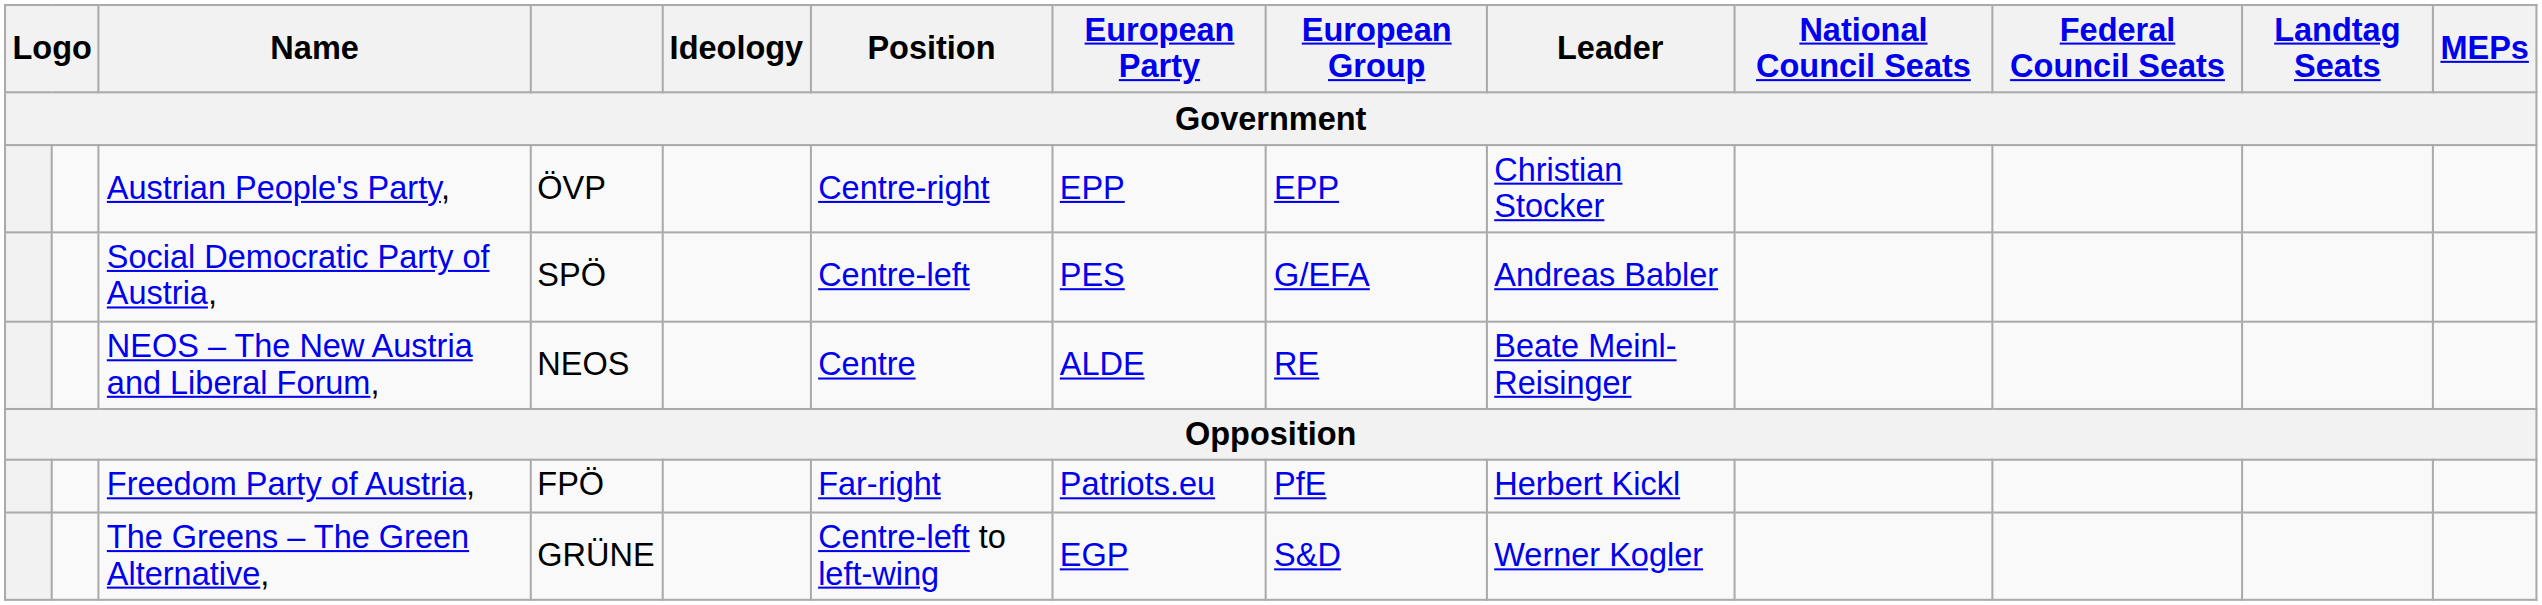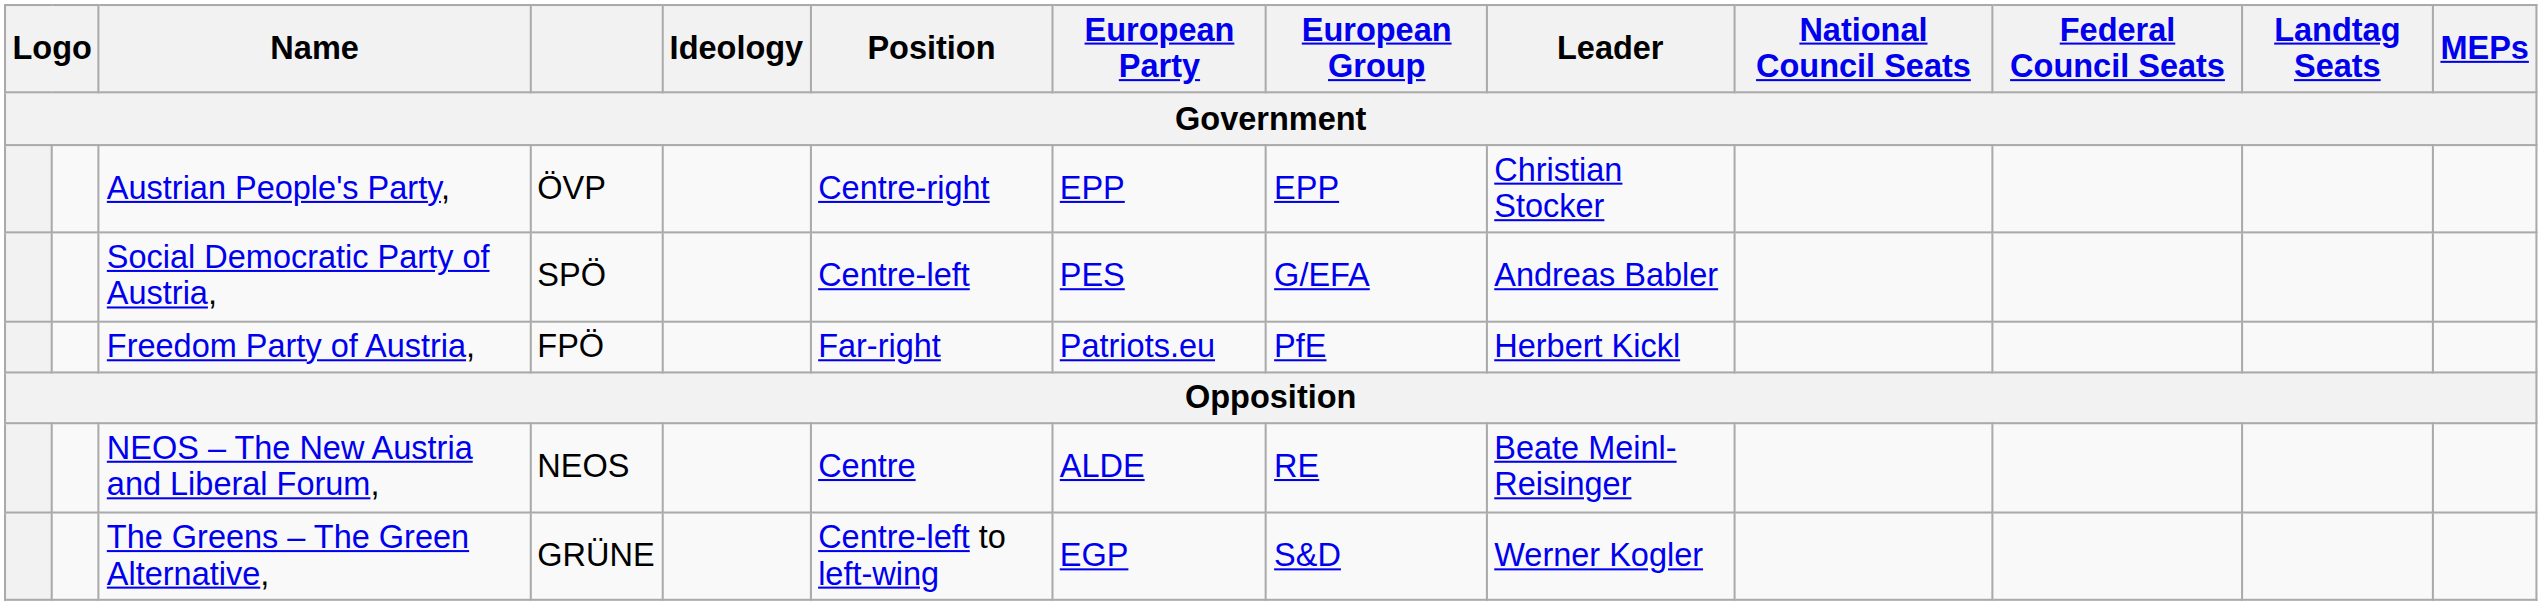rows swapped: (290, 364) <-> (291, 485)
